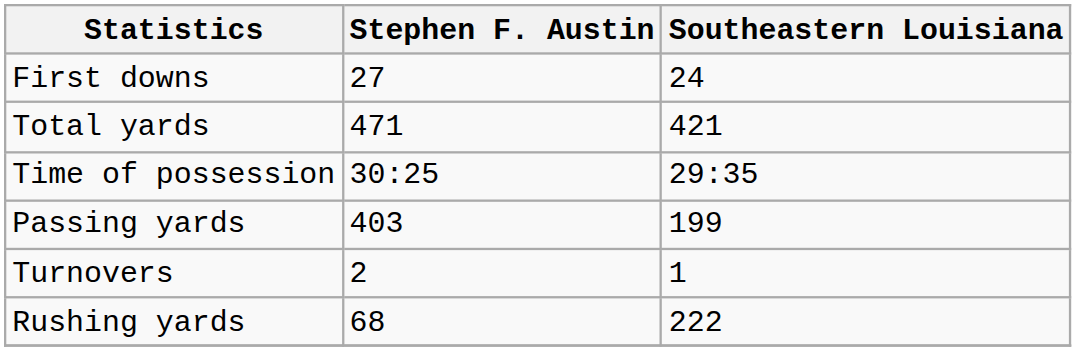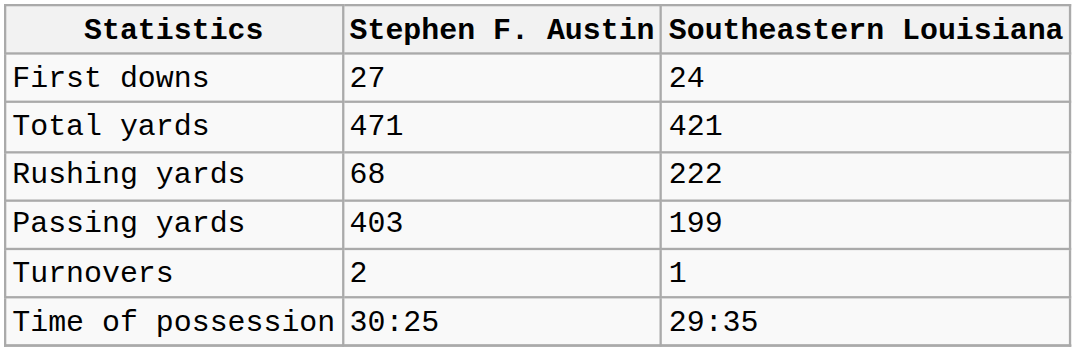rows swapped: (129, 322) <-> (174, 176)
